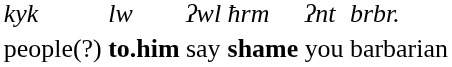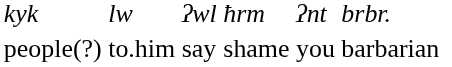(144, 48) bold -> (142, 48) normal
(263, 48) bold -> (256, 48) normal
